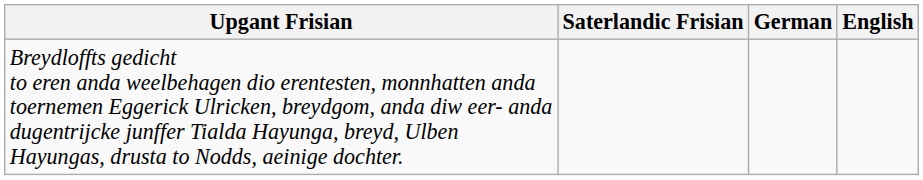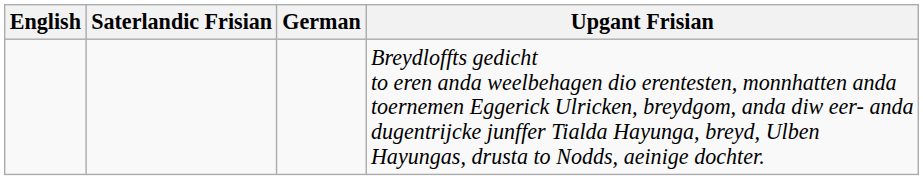columns swapped: (281, 22) <-> (878, 22)
